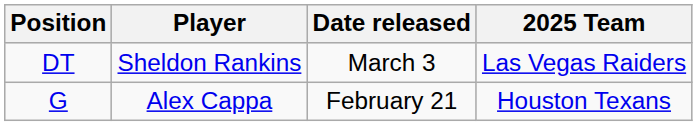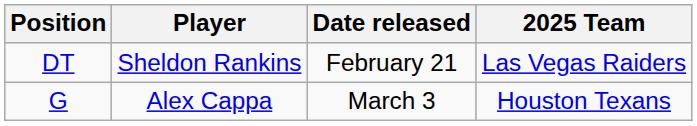(392, 62) March 3 -> (392, 62) February 21
(392, 100) February 21 -> (392, 100) March 3
